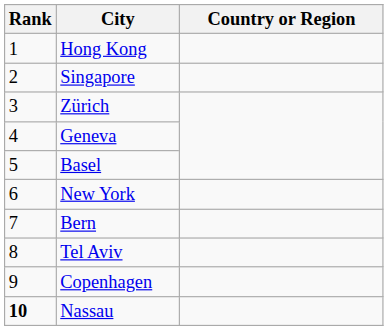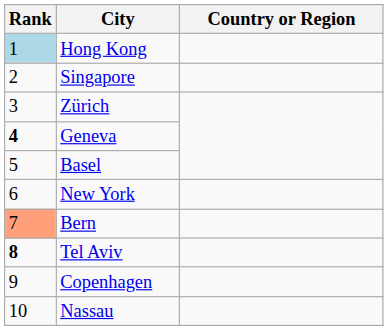(13, 48) no background -> (13, 48) lightblue background
(13, 135) normal -> (13, 135) bold
(13, 223) no background -> (13, 223) lightsalmon background
(13, 252) normal -> (13, 252) bold
(18, 310) bold -> (18, 310) normal
